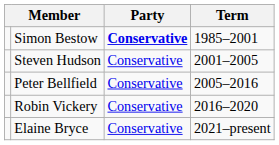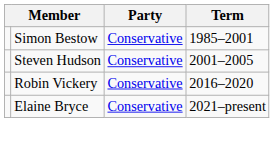(147, 38) bold -> (145, 38) normal
- row: (56, 83)
